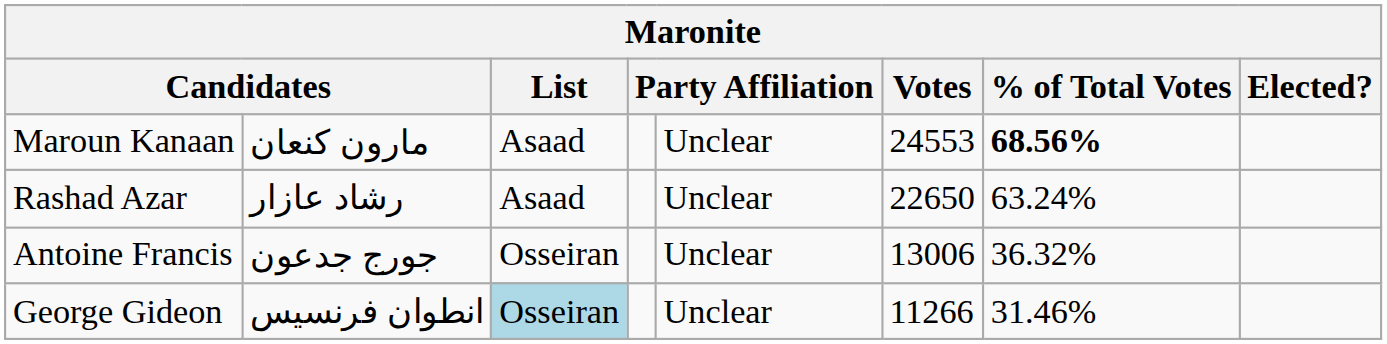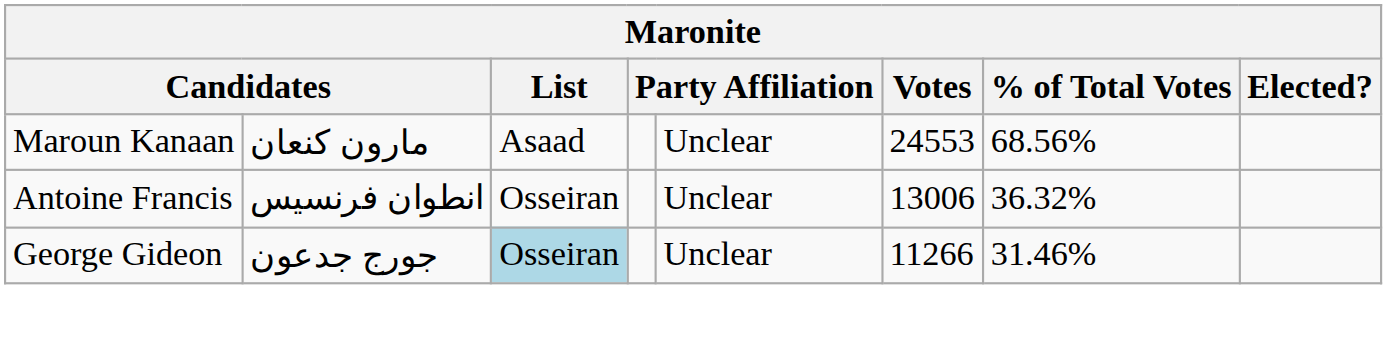(1046, 141) bold -> (1044, 141) normal
- row: (100, 197)
(344, 255) جورج جدعون -> (367, 198) انطوان فرنسيس
(367, 311) انطوان فرنسيس -> (344, 255) جورج جدعون
